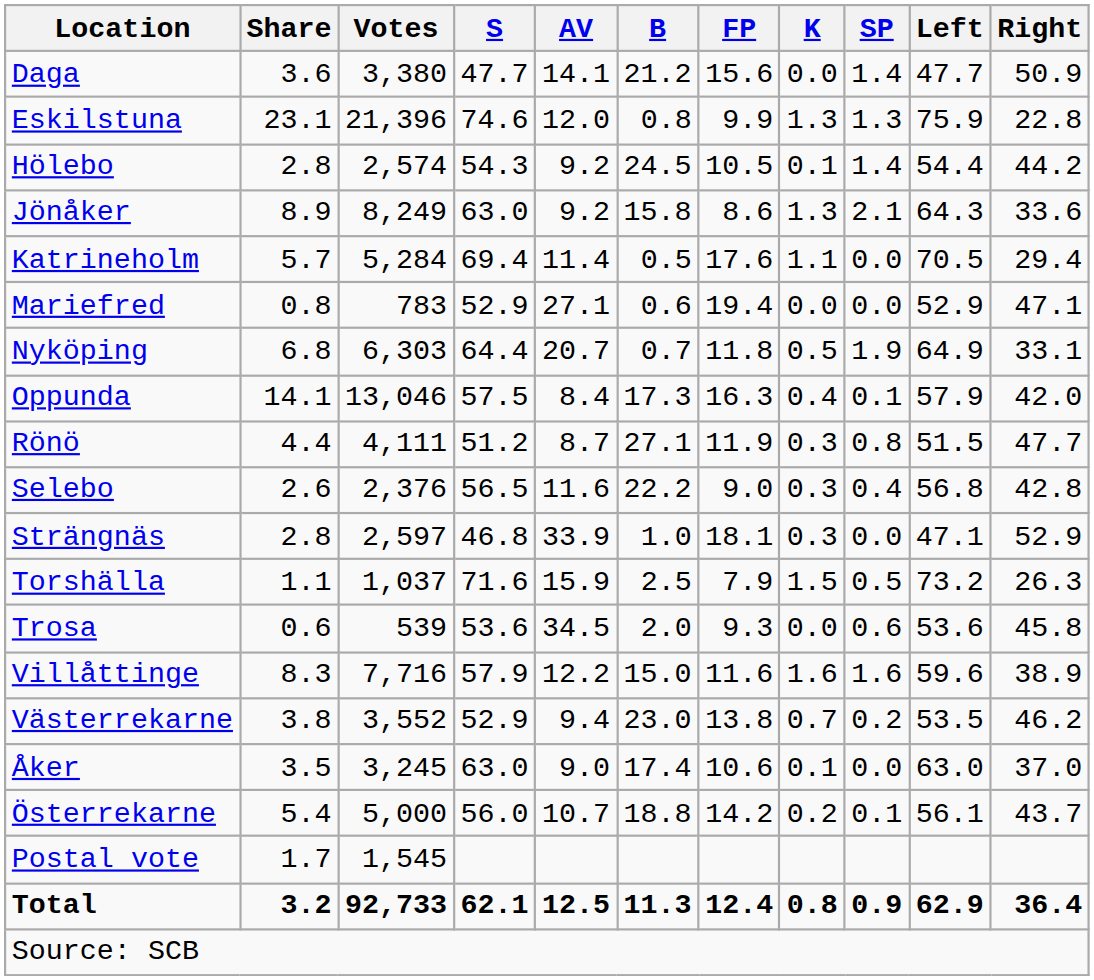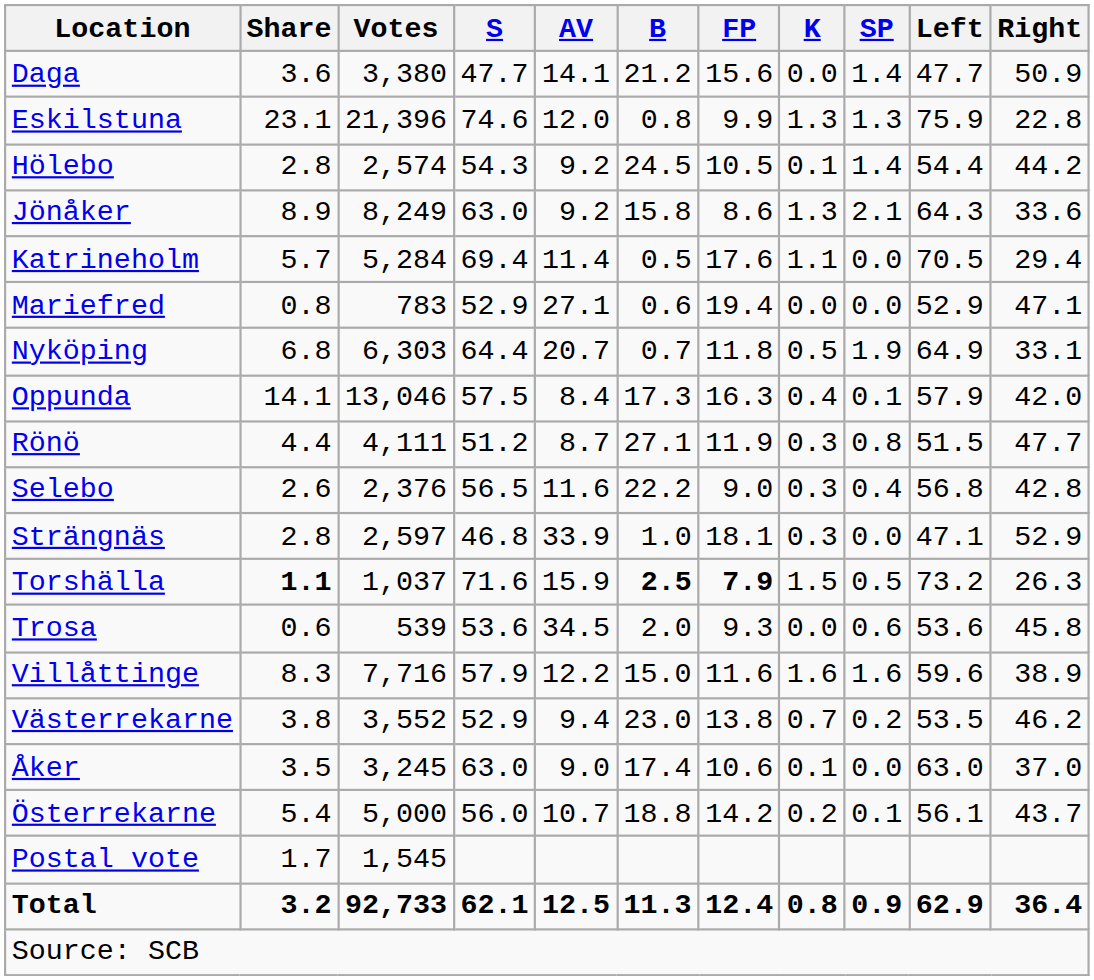(306, 582) normal -> (306, 582) bold
(666, 582) normal -> (666, 582) bold
(748, 582) normal -> (748, 582) bold
